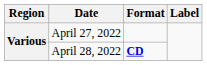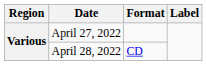(135, 51) bold -> (135, 51) normal
